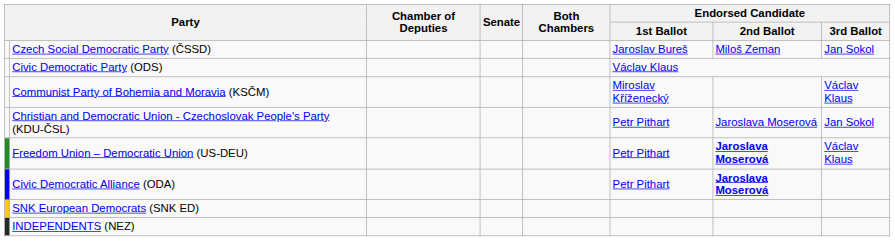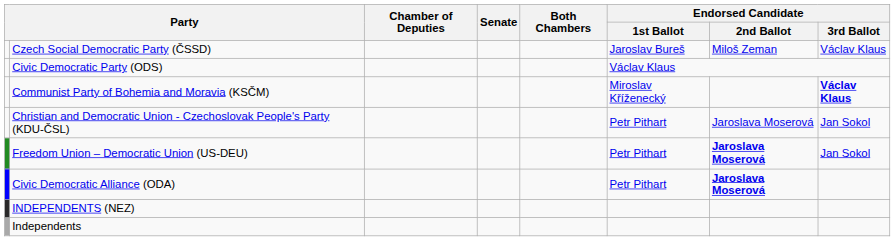(849, 49) Jan Sokol -> (853, 49) Václav Klaus
(841, 91) normal -> (838, 91) bold
(841, 153) Václav Klaus -> (845, 153) Jan Sokol
- row: (106, 208)
+ row: (47, 226)
